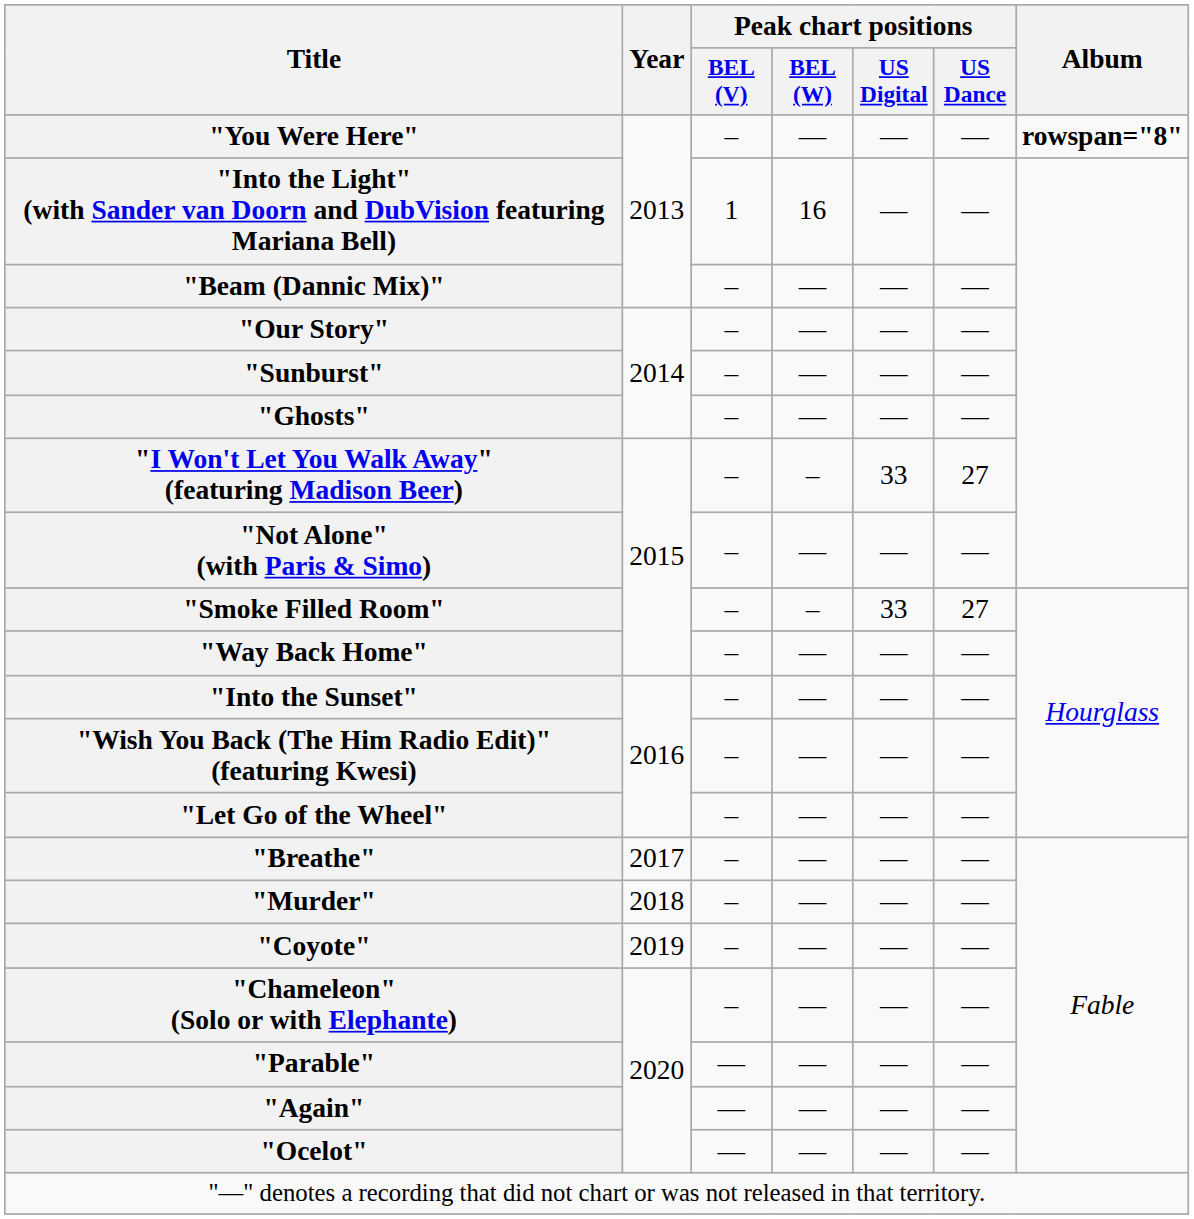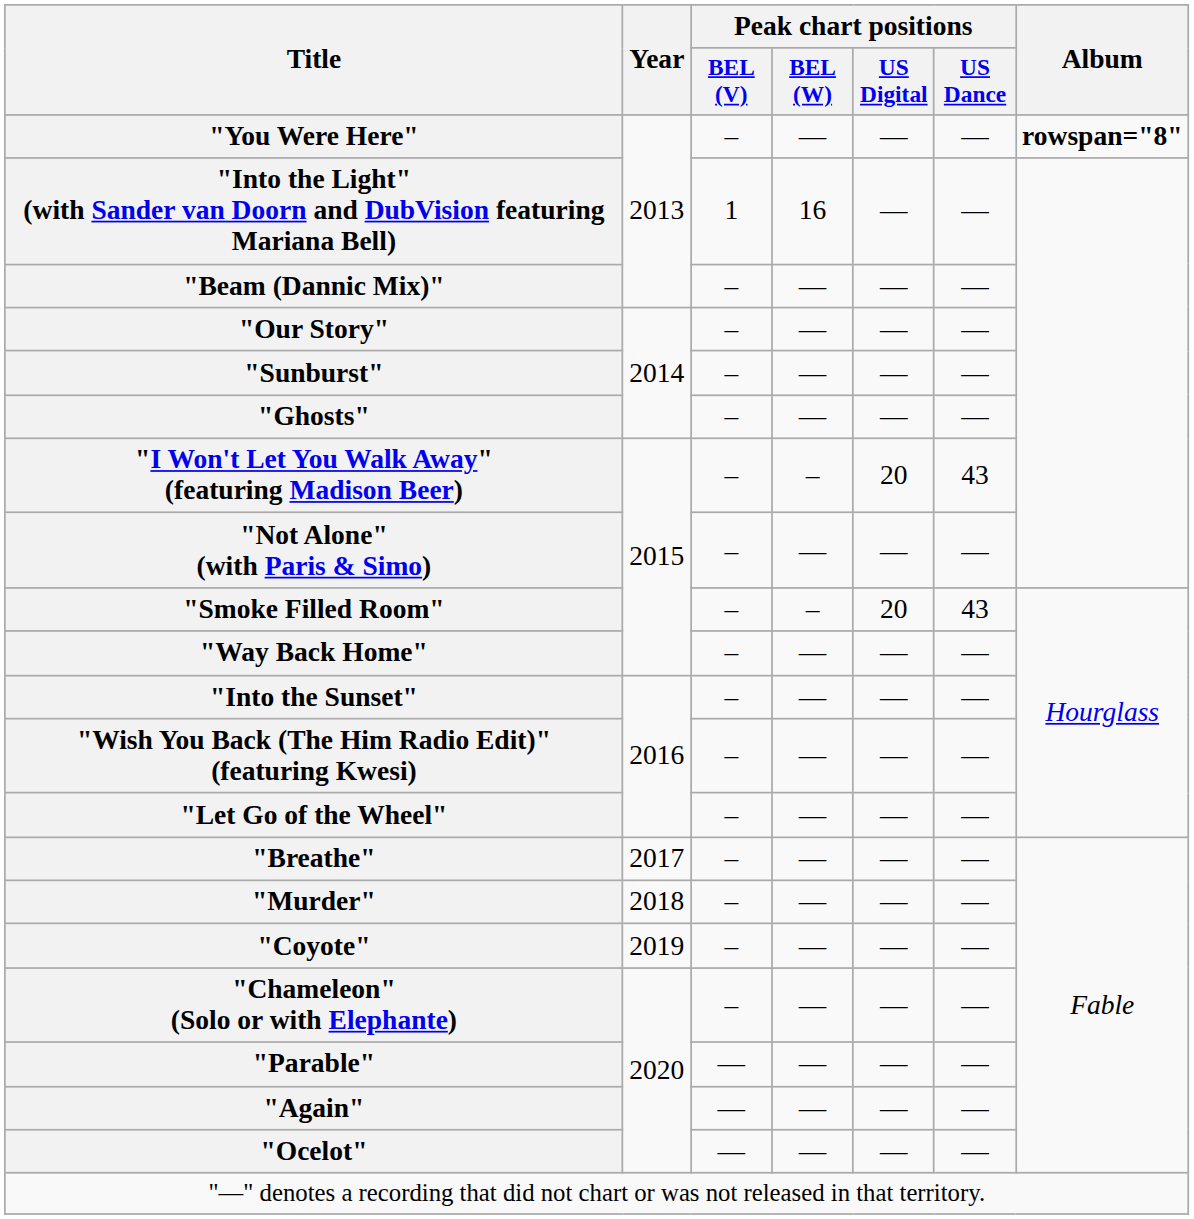(894, 475) 33 -> (894, 475) 20
(975, 475) 27 -> (975, 475) 43
(894, 609) 33 -> (894, 609) 20
(975, 609) 27 -> (975, 609) 43
